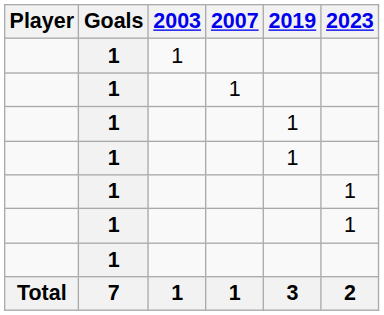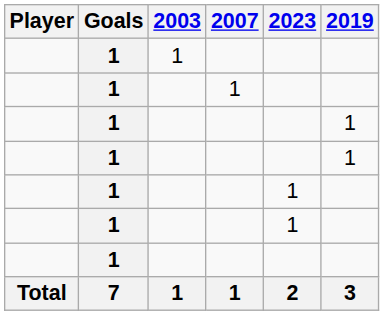columns swapped: (292, 21) <-> (350, 21)
